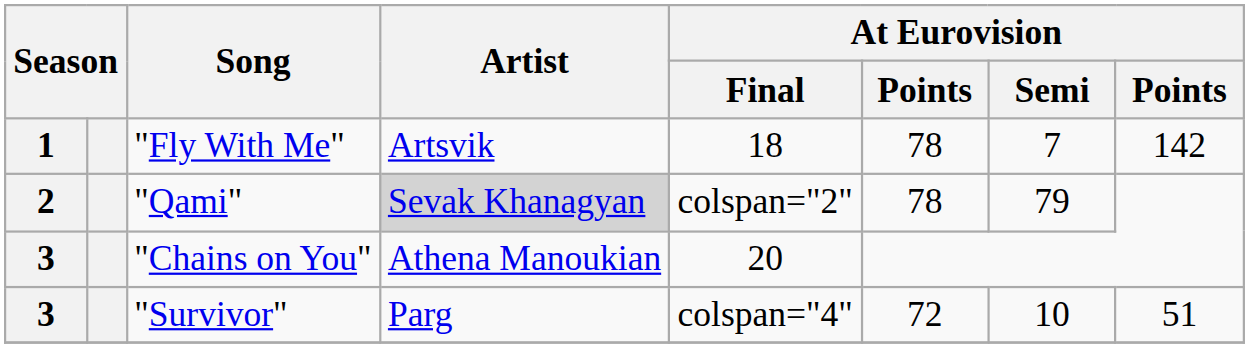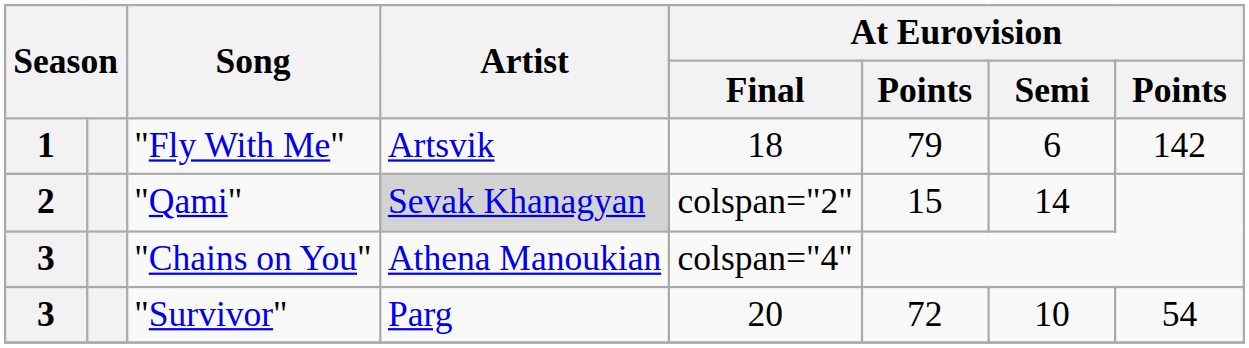(925, 145) 78 -> (925, 145) 79
(1052, 145) 7 -> (1052, 145) 6
(925, 201) 78 -> (925, 201) 15
(1052, 201) 79 -> (1052, 201) 14
(765, 257) 20 -> (765, 257) colspan="4"
(765, 314) colspan="4" -> (765, 314) 20
(1179, 314) 51 -> (1179, 314) 54
